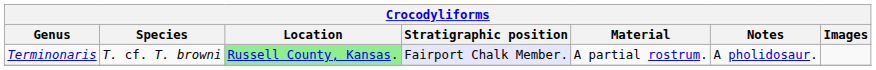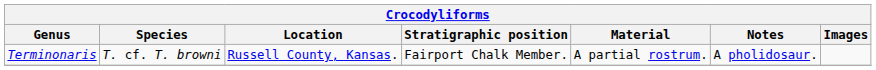(313, 55) lightgreen background -> (313, 55) no background
(486, 55) lavender background -> (486, 55) no background
